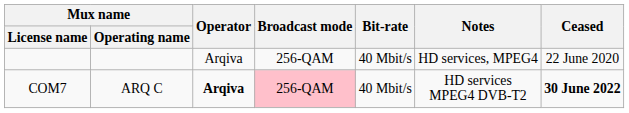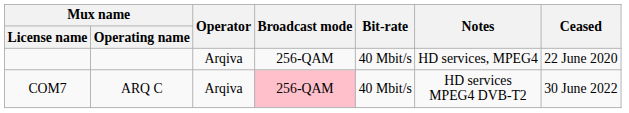(224, 88) bold -> (224, 88) normal
(582, 88) bold -> (581, 88) normal
